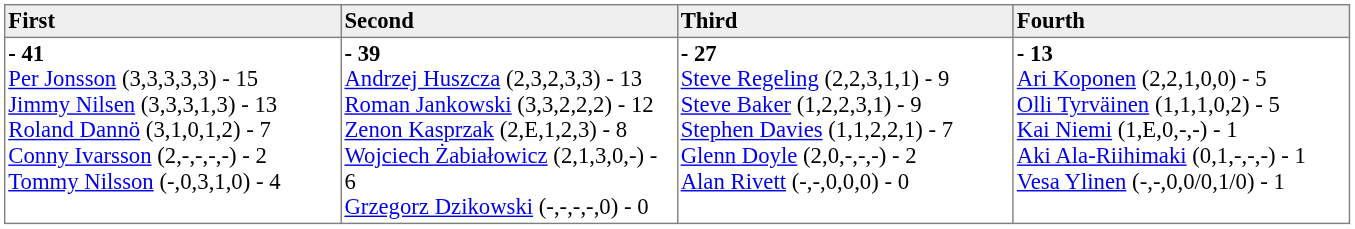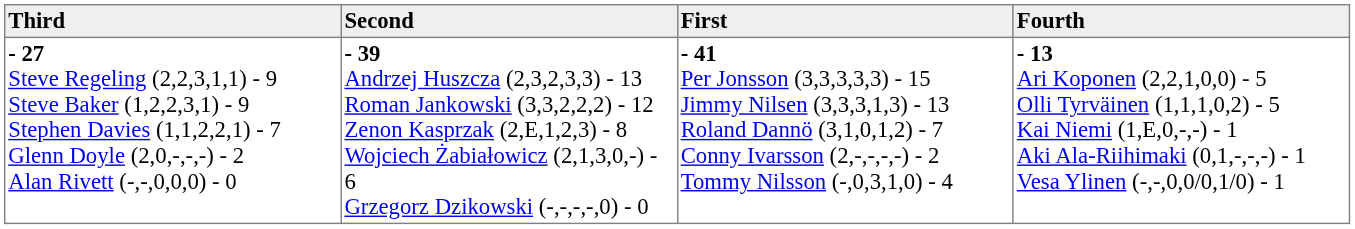columns swapped: (32, 20) <-> (709, 20)
